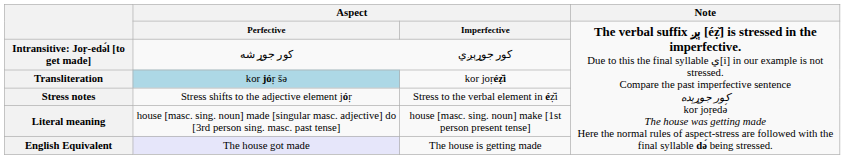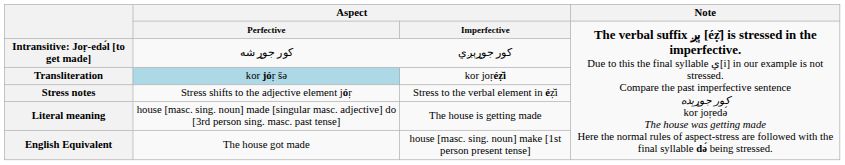(485, 121) house [masc. sing. noun] make [1st person present tense] -> (485, 116) The house is getting made
(266, 145) lavender background -> (266, 145) no background
(485, 145) The house is getting made -> (485, 145) house [masc. sing. noun] make [1st person present tense]
